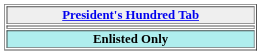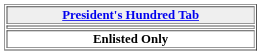(131, 39) paleturquoise background -> (131, 39) no background
